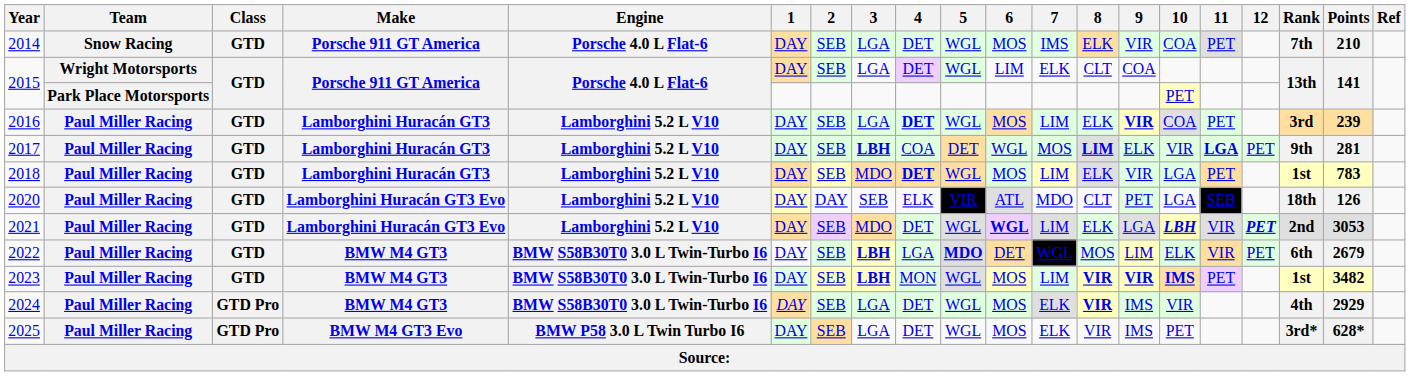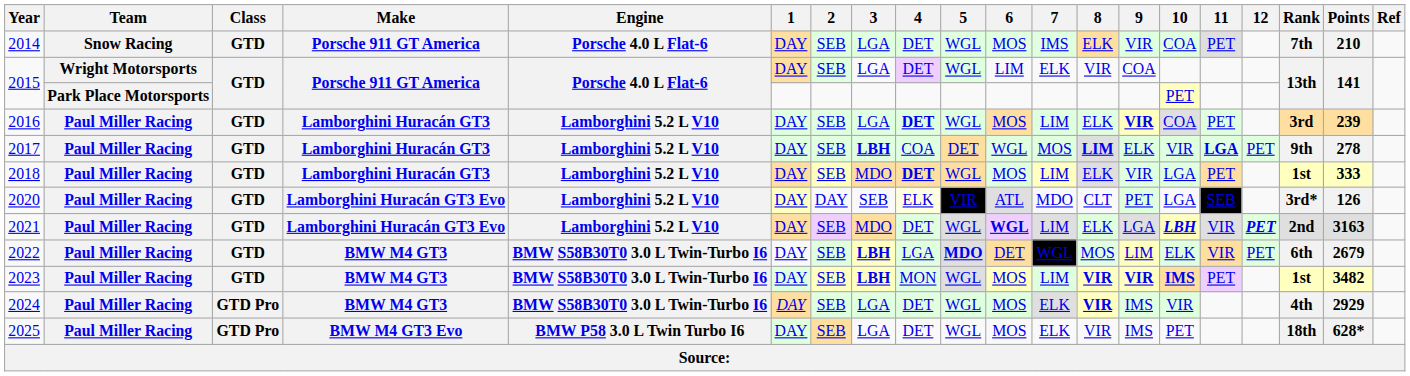(1098, 70) CLT -> (1098, 70) VIR
(1348, 148) 281 -> (1348, 148) 278
(1348, 174) 783 -> (1348, 174) 333
(918, 200) no background -> (918, 200) lightyellow background
(1301, 200) 18th -> (1301, 200) 3rd*
(1348, 226) 3053 -> (1348, 226) 3163
(1301, 331) 3rd* -> (1301, 331) 18th
